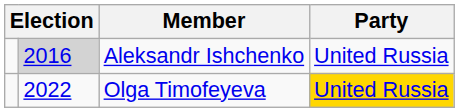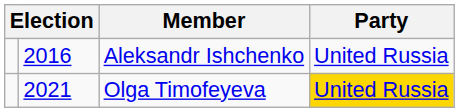(47, 55) lightgrey background -> (47, 55) no background
(47, 90) 2022 -> (47, 90) 2021
